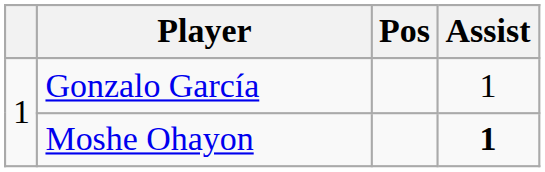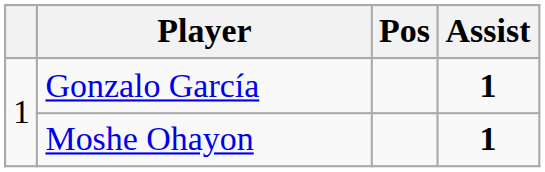(488, 85) normal -> (488, 85) bold
